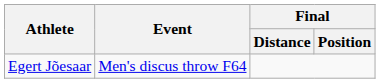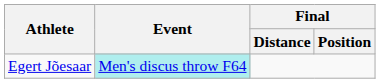(172, 66) no background -> (172, 66) paleturquoise background
